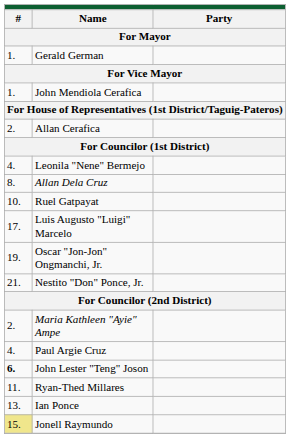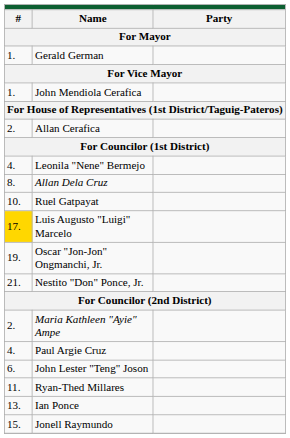(14, 226) no background -> (14, 226) gold background
(11, 369) bold -> (11, 369) normal
(14, 424) khaki background -> (14, 424) no background
